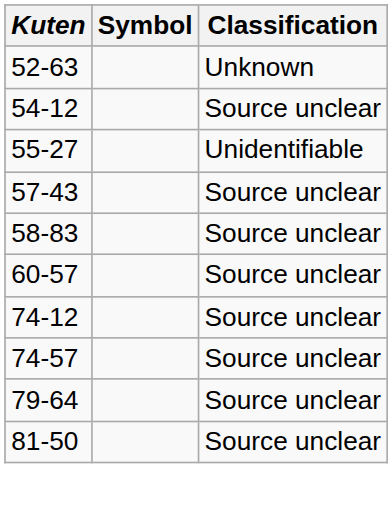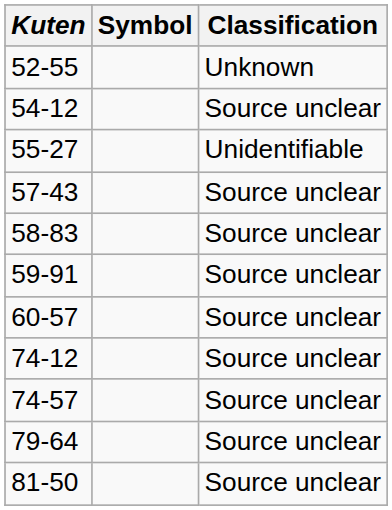+ row: (45, 67)
- row: (45, 67)
+ row: (45, 275)
